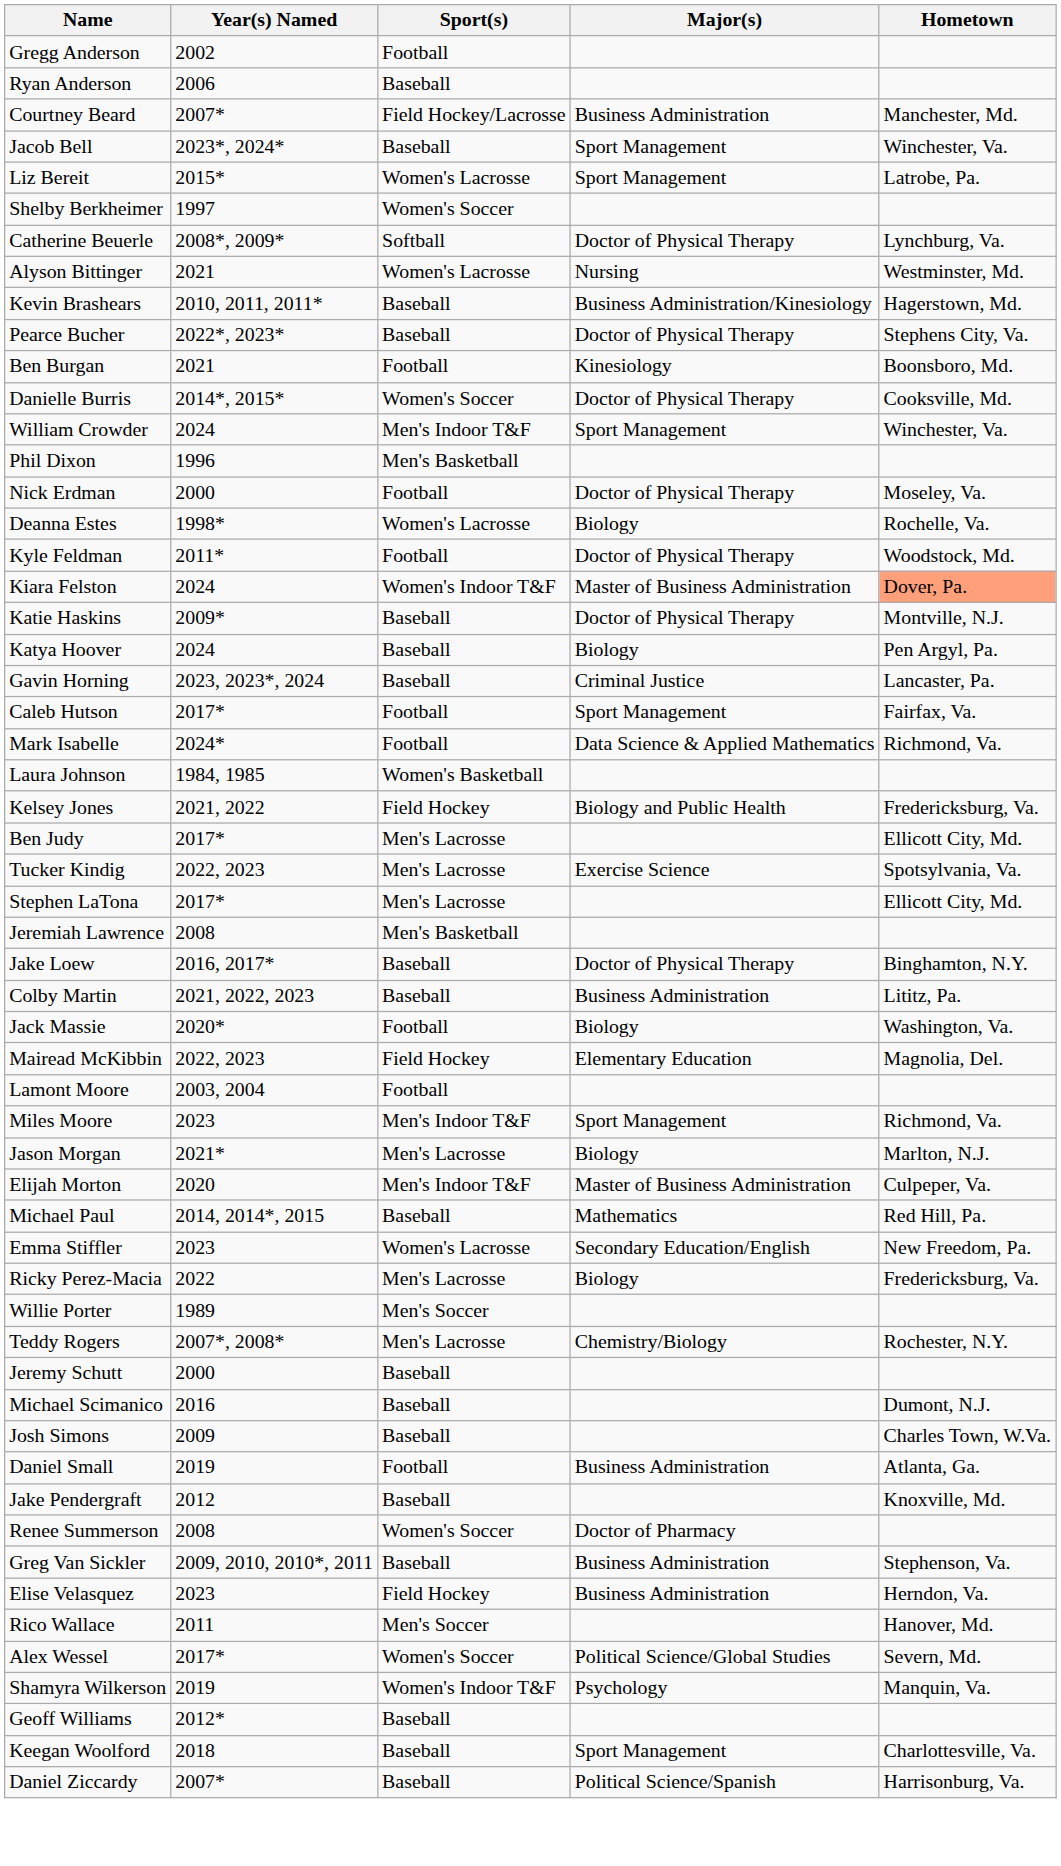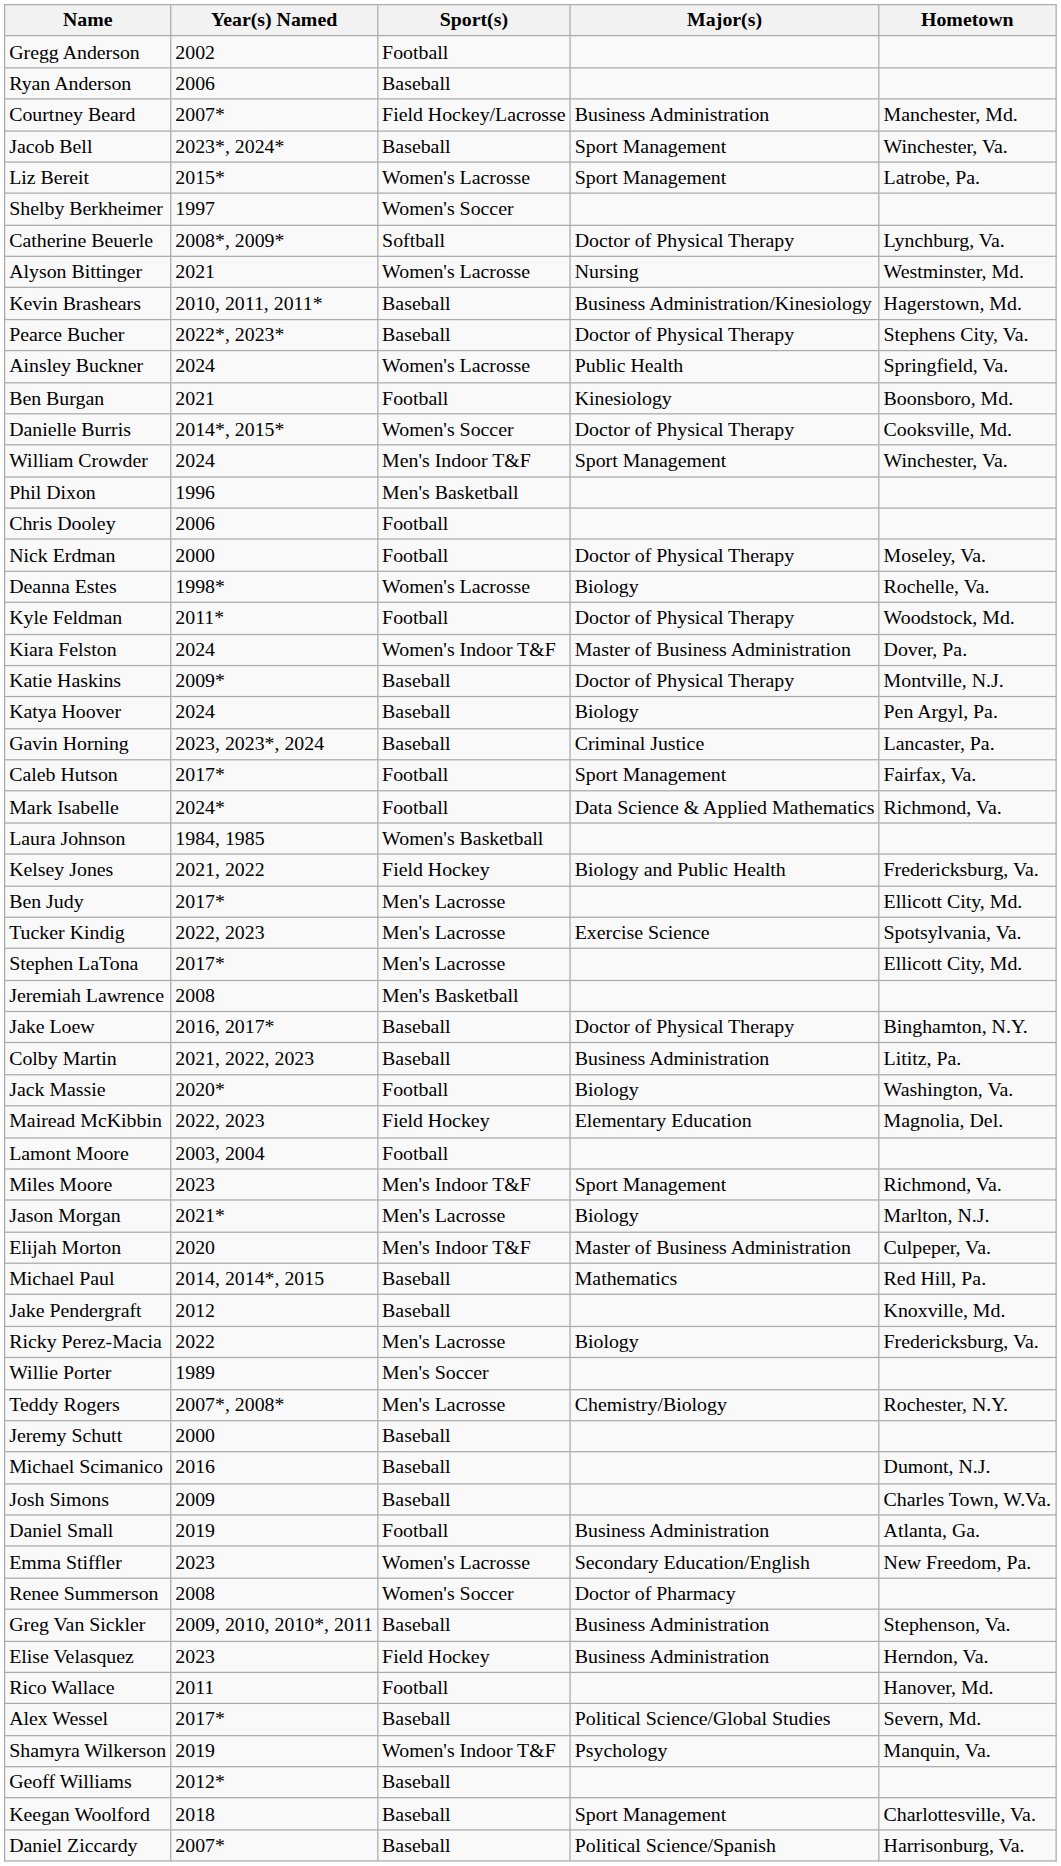+ row: (76, 366)
+ row: (62, 523)
(925, 586) lightsalmon background -> (925, 649) no background
rows swapped: (75, 1499) <-> (65, 1247)
(435, 1624) Men's Soccer -> (415, 1687) Football
(448, 1656) Women's Soccer -> (416, 1719) Baseball
